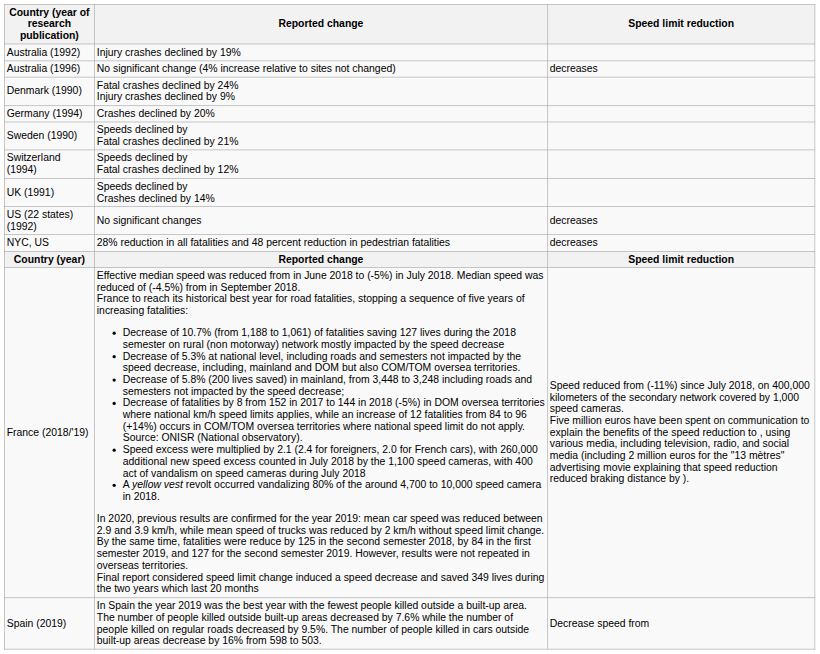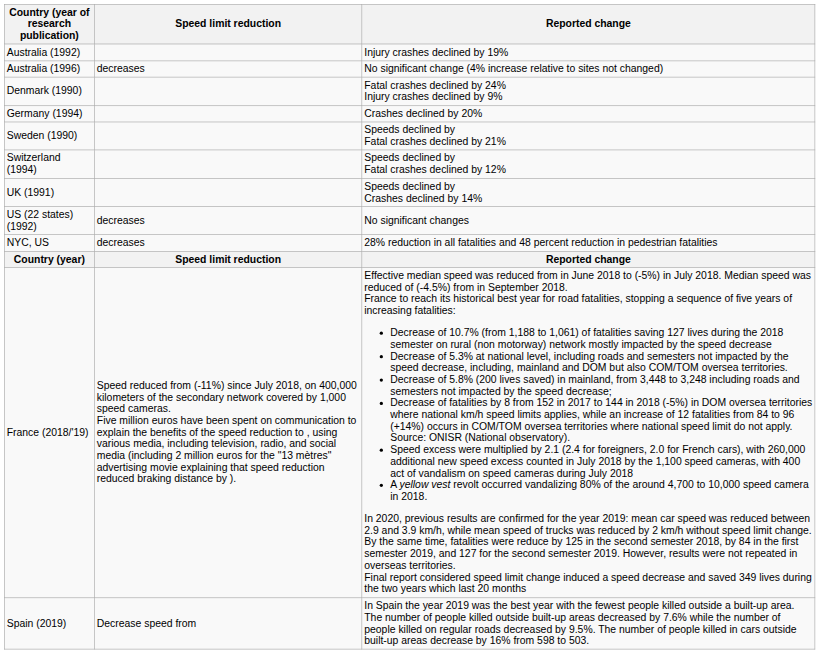columns swapped: (681, 24) <-> (321, 24)
